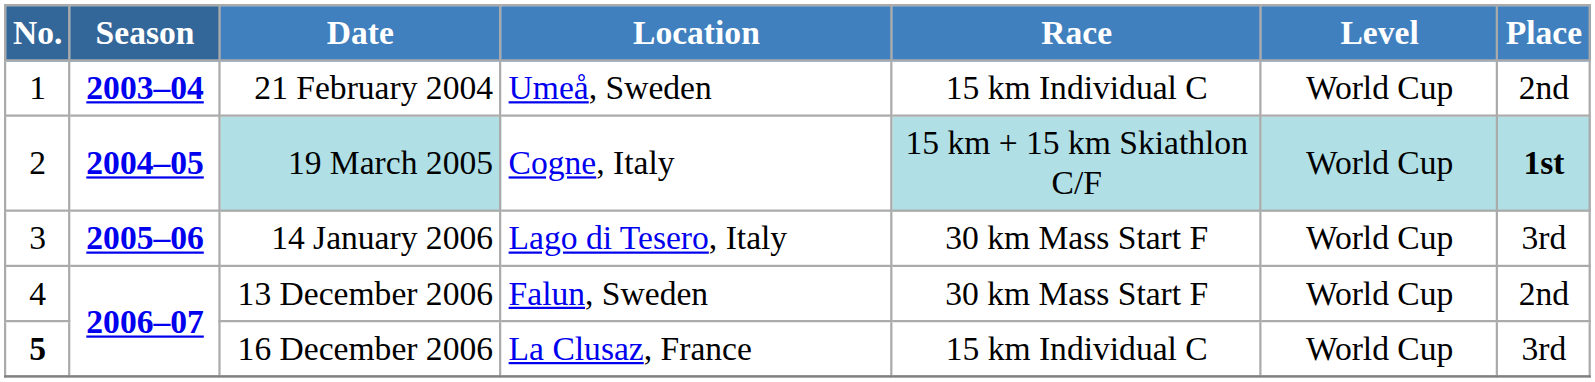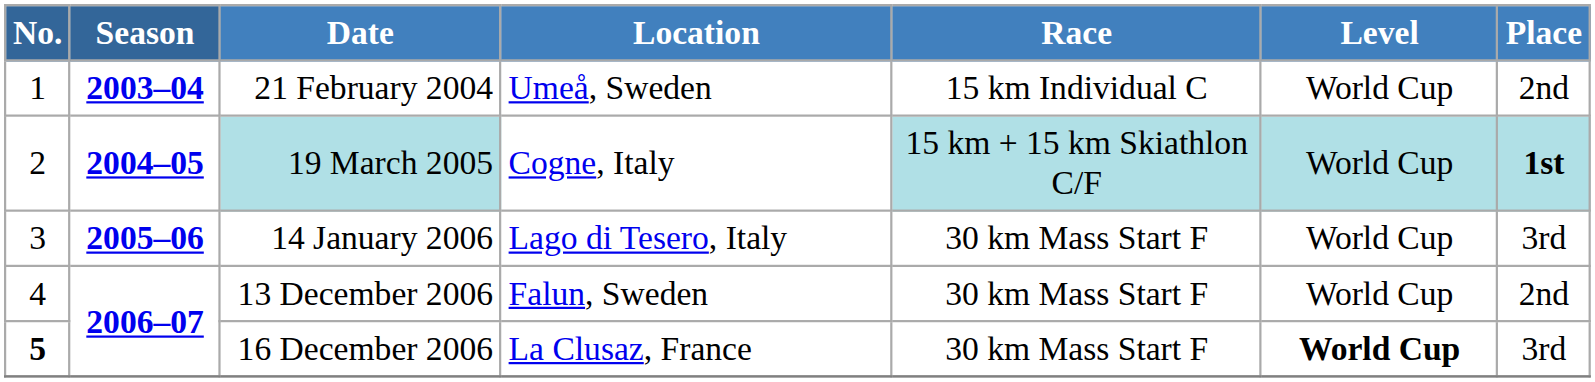(1077, 349) 15 km Individual C -> (1077, 349) 30 km Mass Start F
(1380, 349) normal -> (1380, 349) bold
